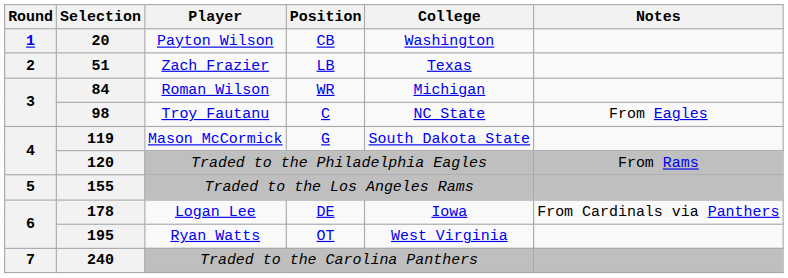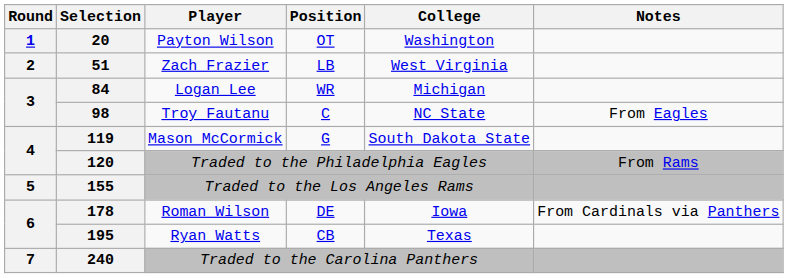(326, 41) CB -> (326, 41) OT
(449, 65) Texas -> (449, 65) West Virginia
(215, 90) Roman Wilson -> (215, 90) Logan Lee
(215, 212) Logan Lee -> (215, 212) Roman Wilson
(326, 236) OT -> (326, 236) CB
(449, 236) West Virginia -> (449, 236) Texas
